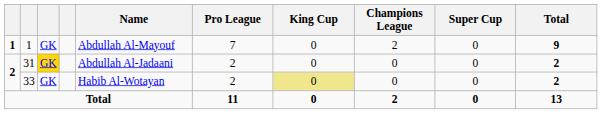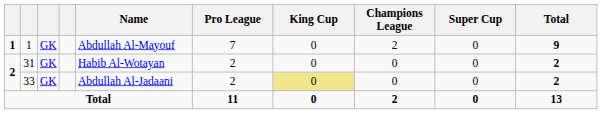(48, 63) gold background -> (48, 63) no background
(126, 63) Abdullah Al-Jadaani -> (121, 63) Habib Al-Wotayan
(121, 81) Habib Al-Wotayan -> (126, 81) Abdullah Al-Jadaani
